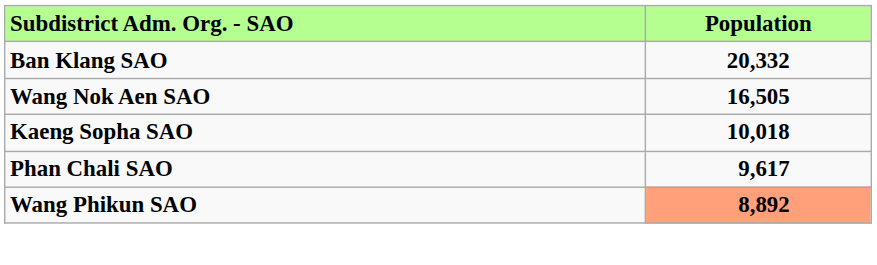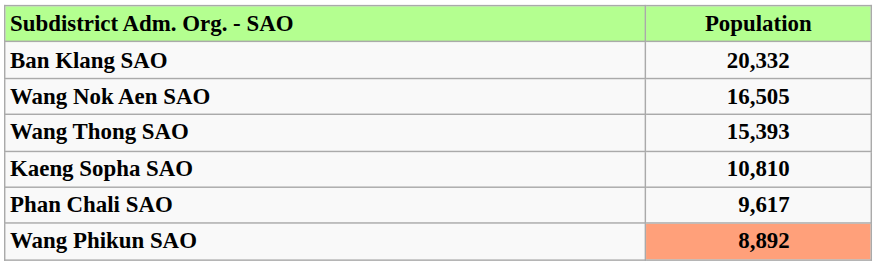+ row: (99, 132)
(758, 132) 10,018 -> (758, 168) 10,810
